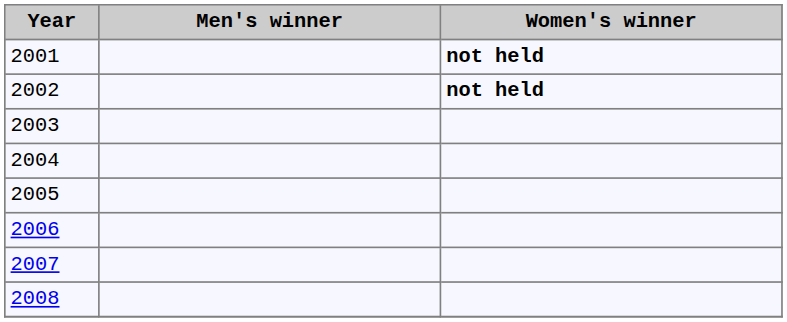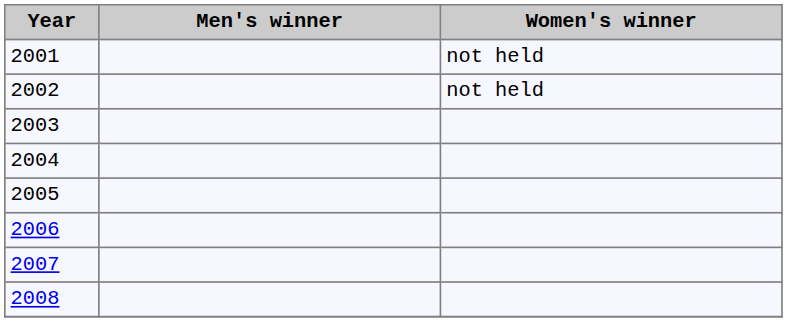(495, 57) bold -> (495, 57) normal
(495, 91) bold -> (495, 91) normal
